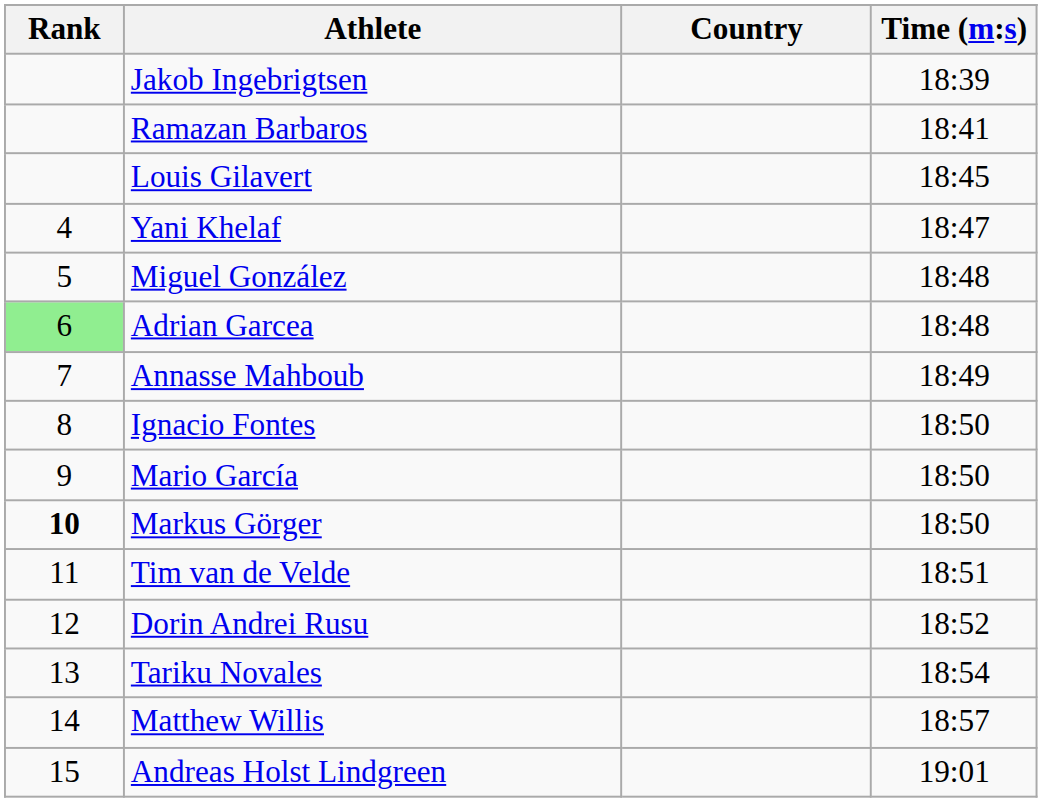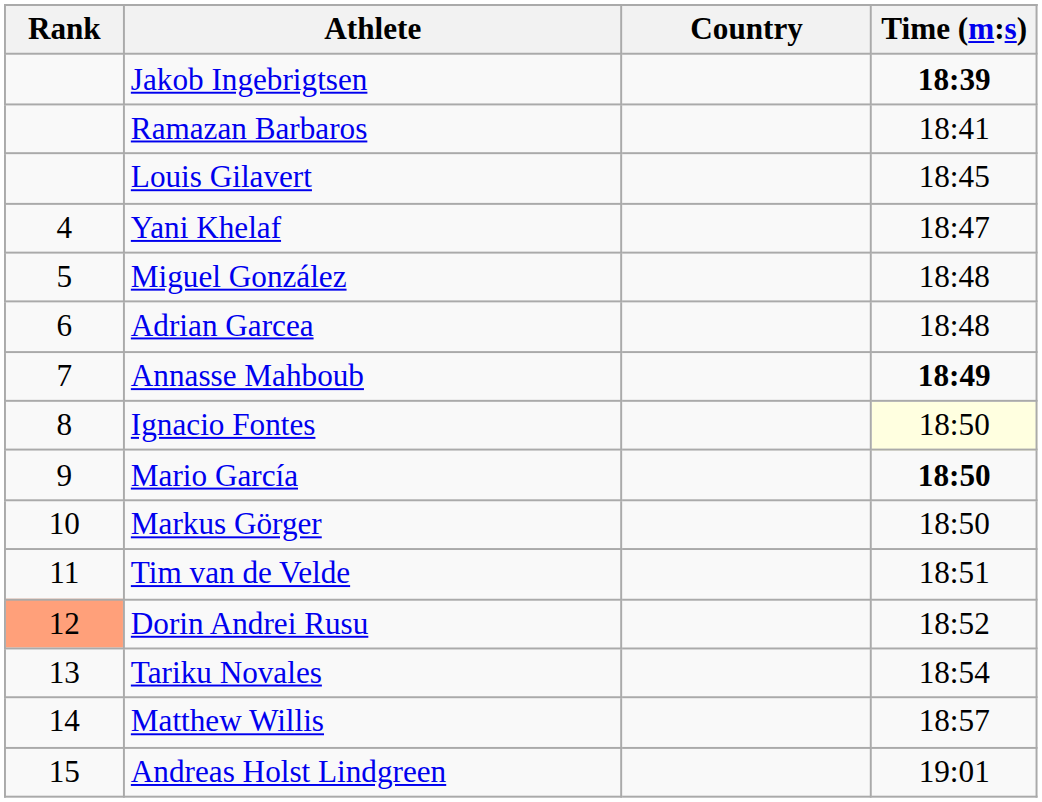(954, 78) normal -> (954, 78) bold
(64, 326) lightgreen background -> (64, 326) no background
(954, 375) normal -> (954, 375) bold
(954, 425) no background -> (954, 425) lightyellow background
(954, 474) normal -> (954, 474) bold
(64, 524) bold -> (64, 524) normal
(64, 623) no background -> (64, 623) lightsalmon background
